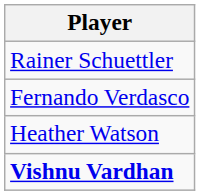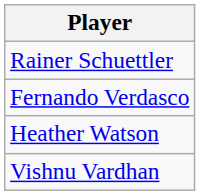(92, 171) bold -> (85, 171) normal
